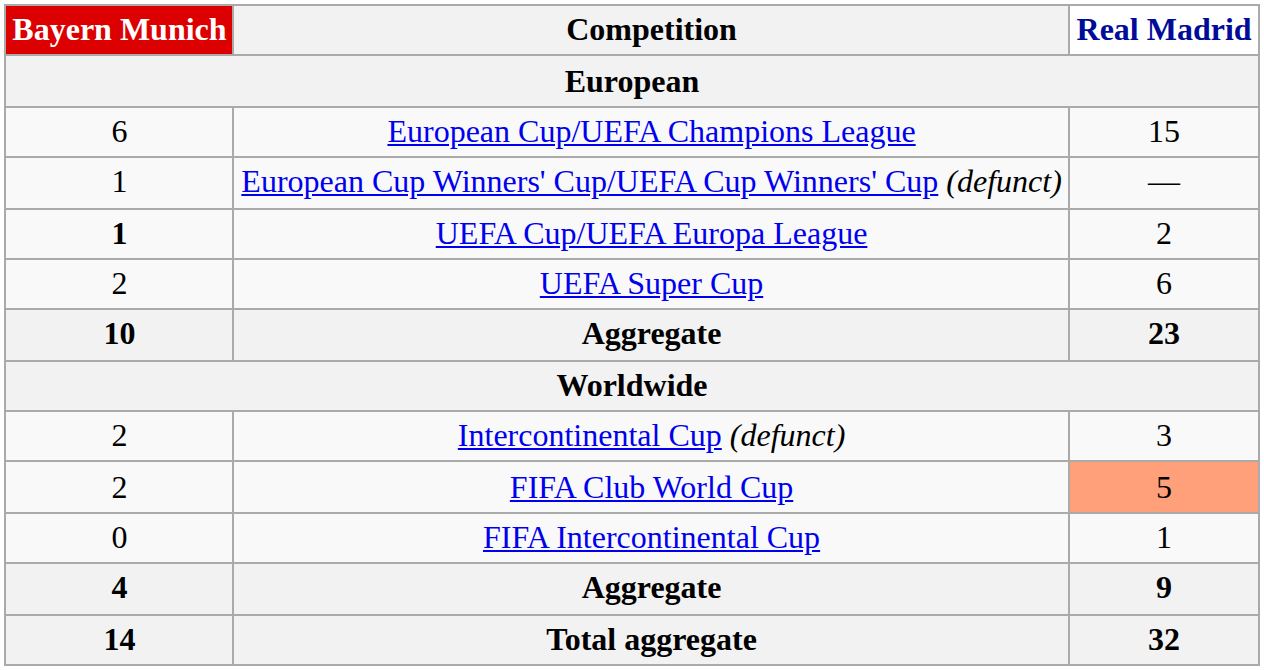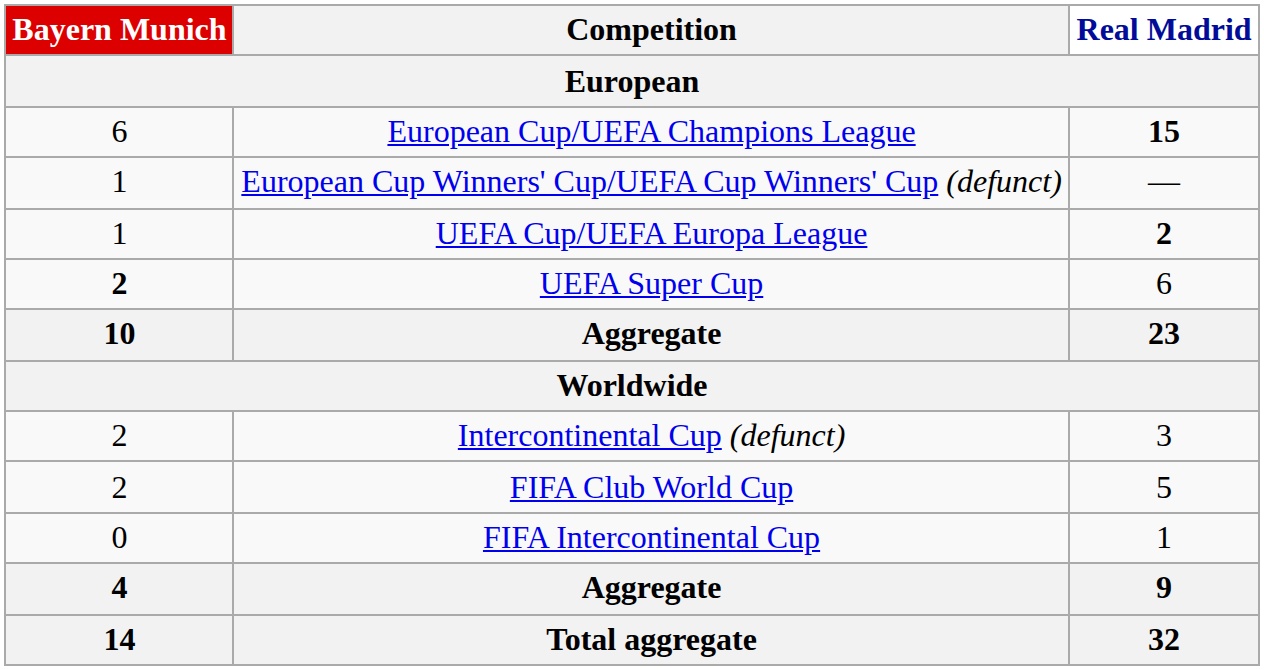(1164, 131) normal -> (1164, 131) bold
(119, 232) bold -> (119, 232) normal
(1164, 232) normal -> (1164, 232) bold
(119, 283) normal -> (119, 283) bold
(1164, 486) lightsalmon background -> (1164, 486) no background
